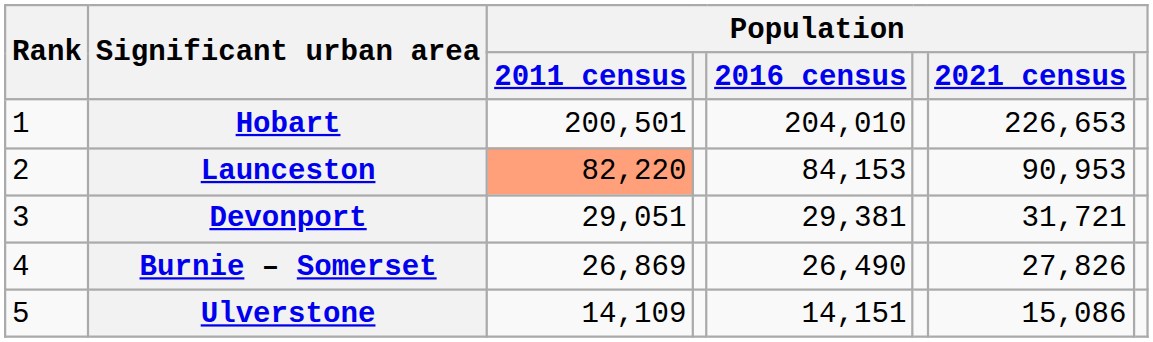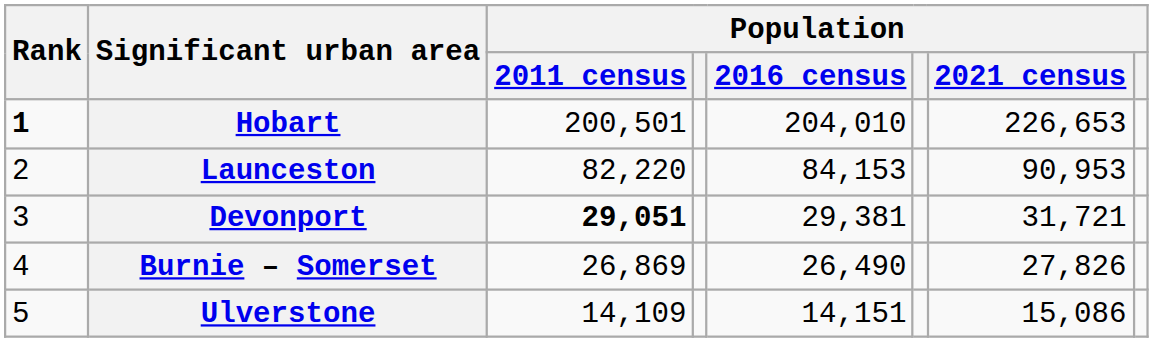(21, 124) normal -> (21, 124) bold
(634, 171) lightsalmon background -> (634, 171) no background
(634, 219) normal -> (634, 219) bold
